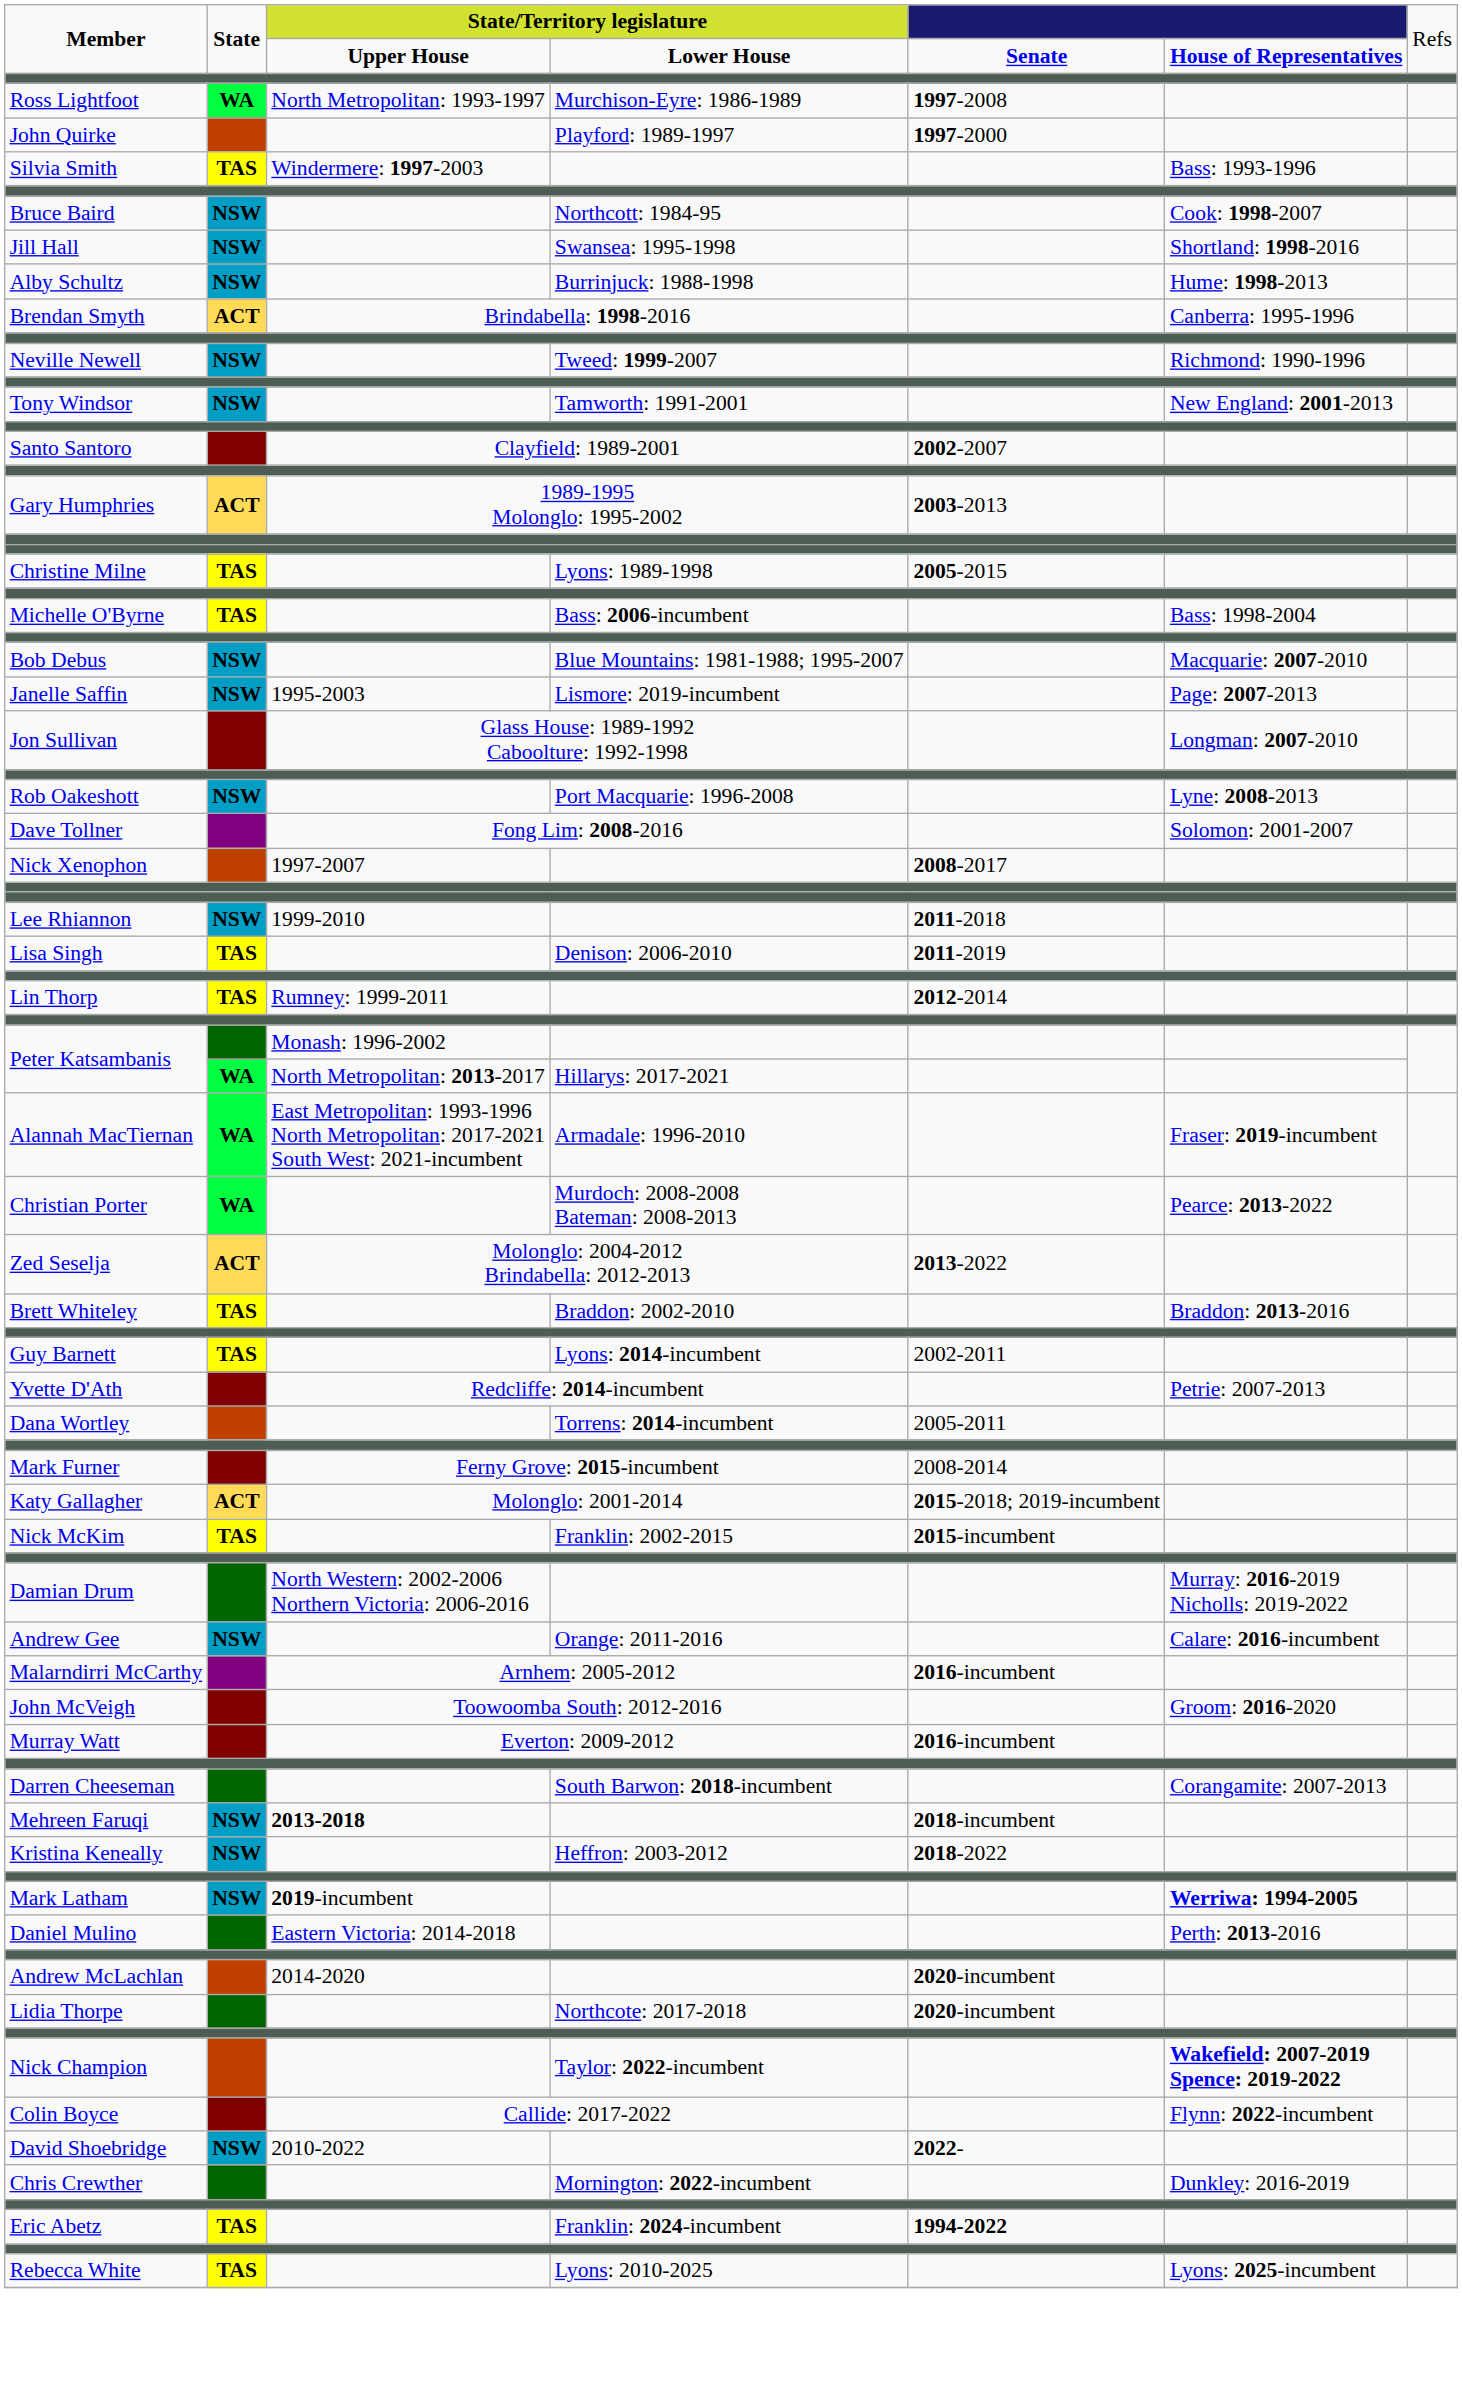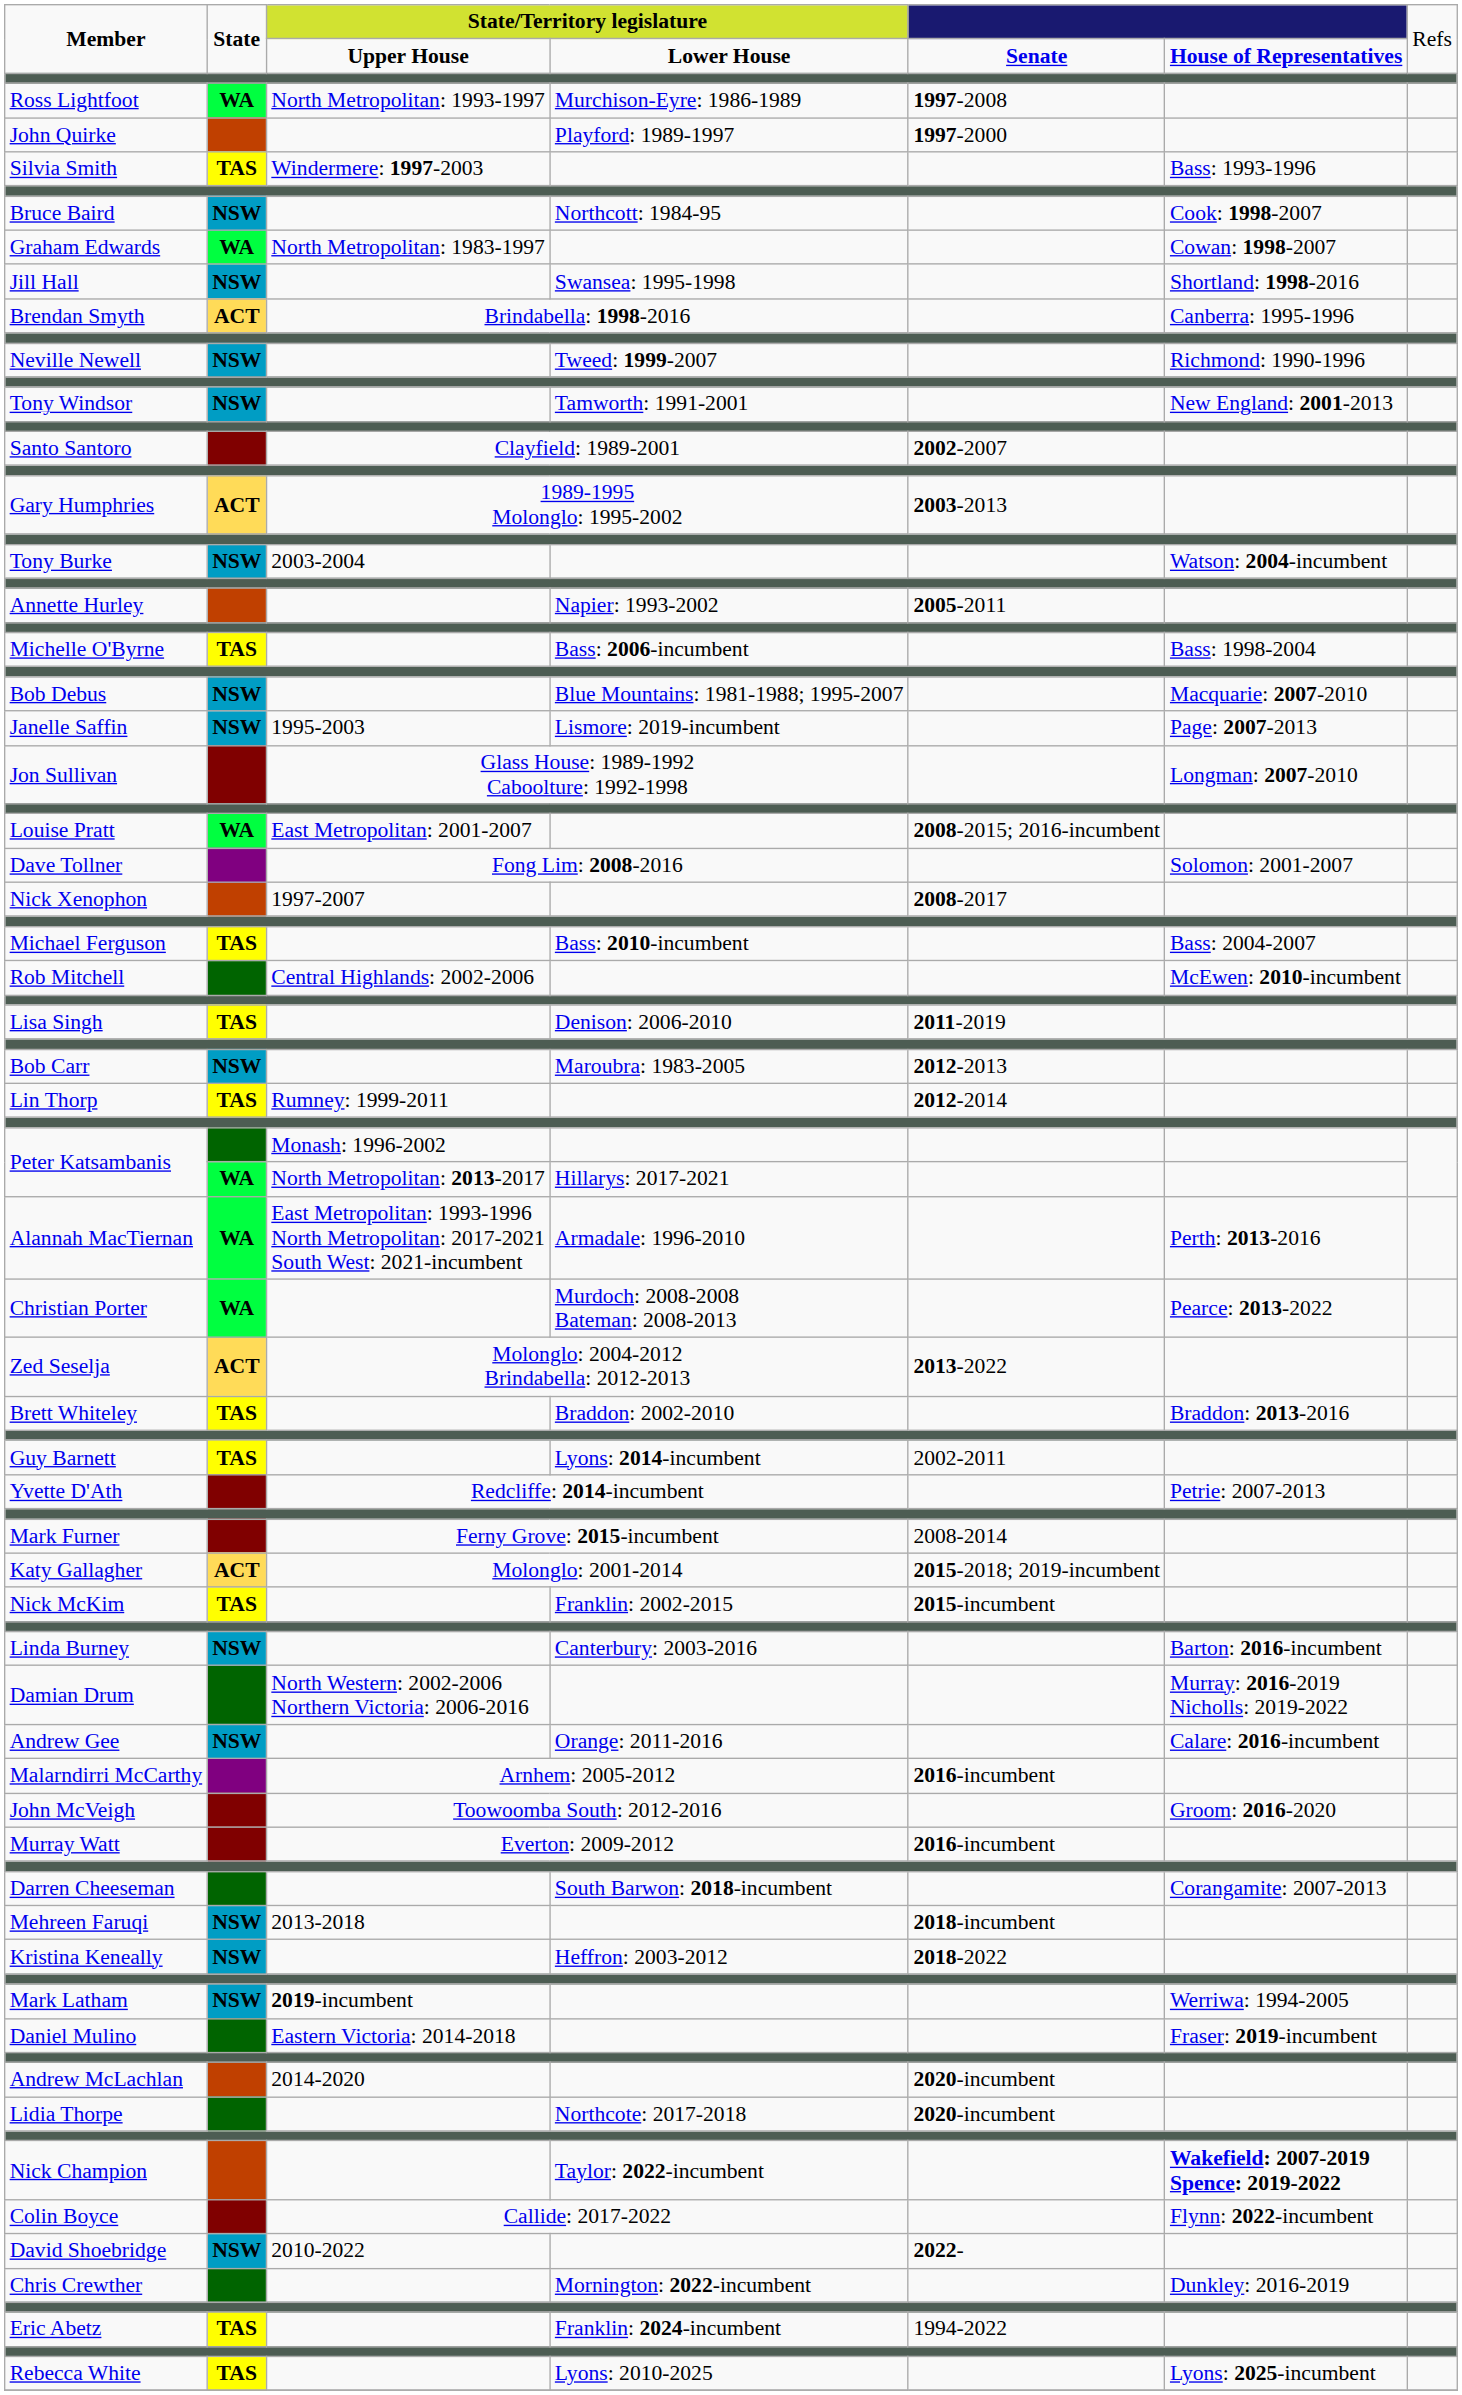+ row: (85, 247)
- row: (66, 281)
+ row: (61, 560)
+ row: (77, 605)
- row: (78, 570)
- row: (74, 796)
+ row: (62, 830)
+ row: (88, 943)
+ row: (67, 977)
- row: (71, 919)
+ row: (50, 1066)
(1273, 1134) Fraser: 2019-incumbent -> (1245, 1237) Perth: 2013-2016
- row: (69, 1422)
+ row: (69, 1648)
(318, 1819) bold -> (318, 1922) normal
(1264, 1898) bold -> (1259, 2000) normal
(1245, 1932) Perth: 2013-2016 -> (1273, 2035) Fraser: 2019-incumbent
(960, 2226) bold -> (960, 2329) normal
